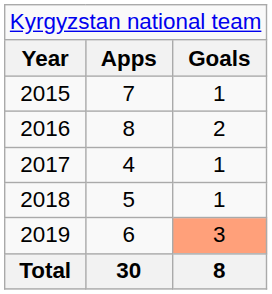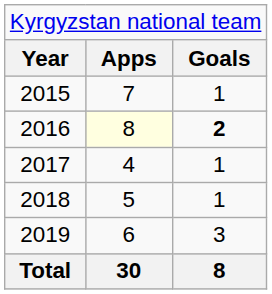(129, 128) no background -> (129, 128) lightyellow background
(219, 128) normal -> (219, 128) bold
(219, 235) lightsalmon background -> (219, 235) no background
